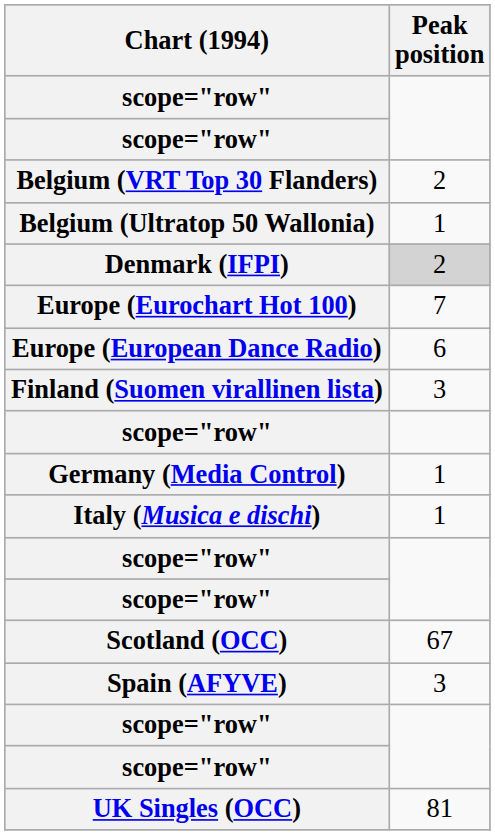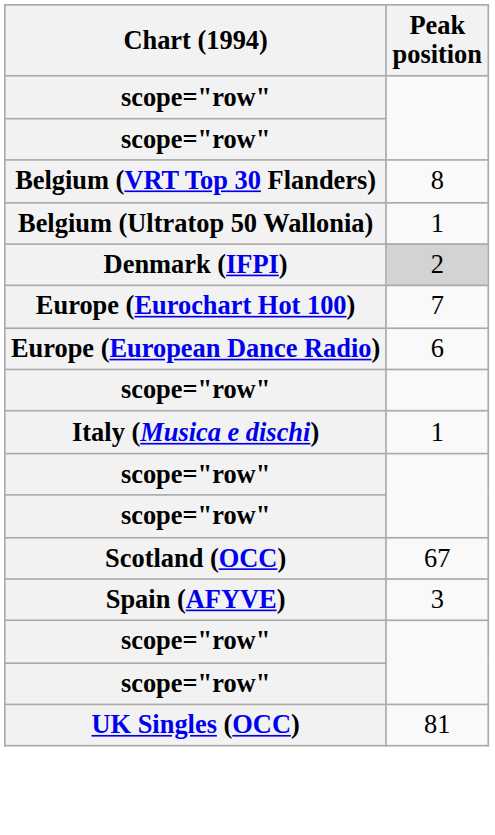(440, 180) 2 -> (437, 180) 8
- row: (197, 390)
- row: (197, 473)
